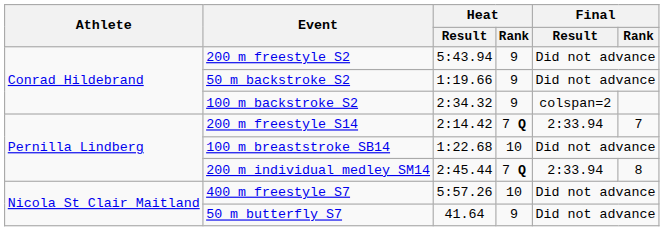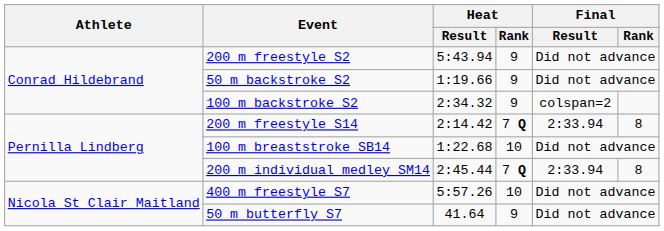(639, 125) 7 -> (639, 125) 8
